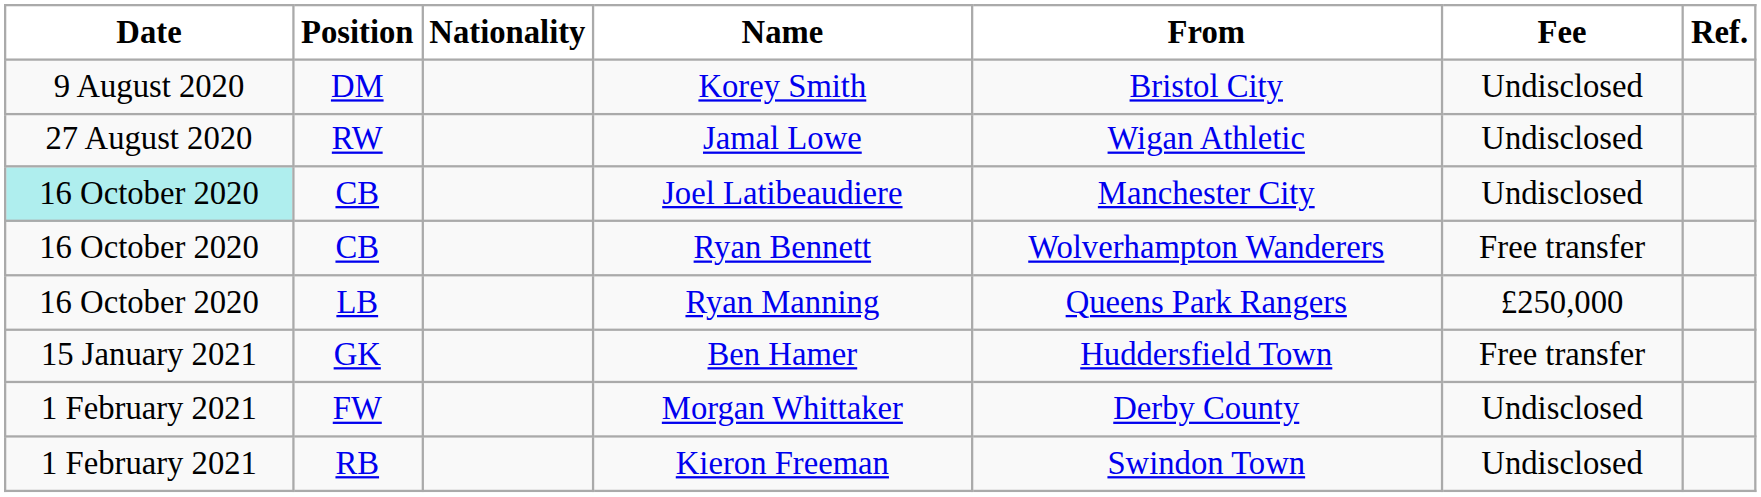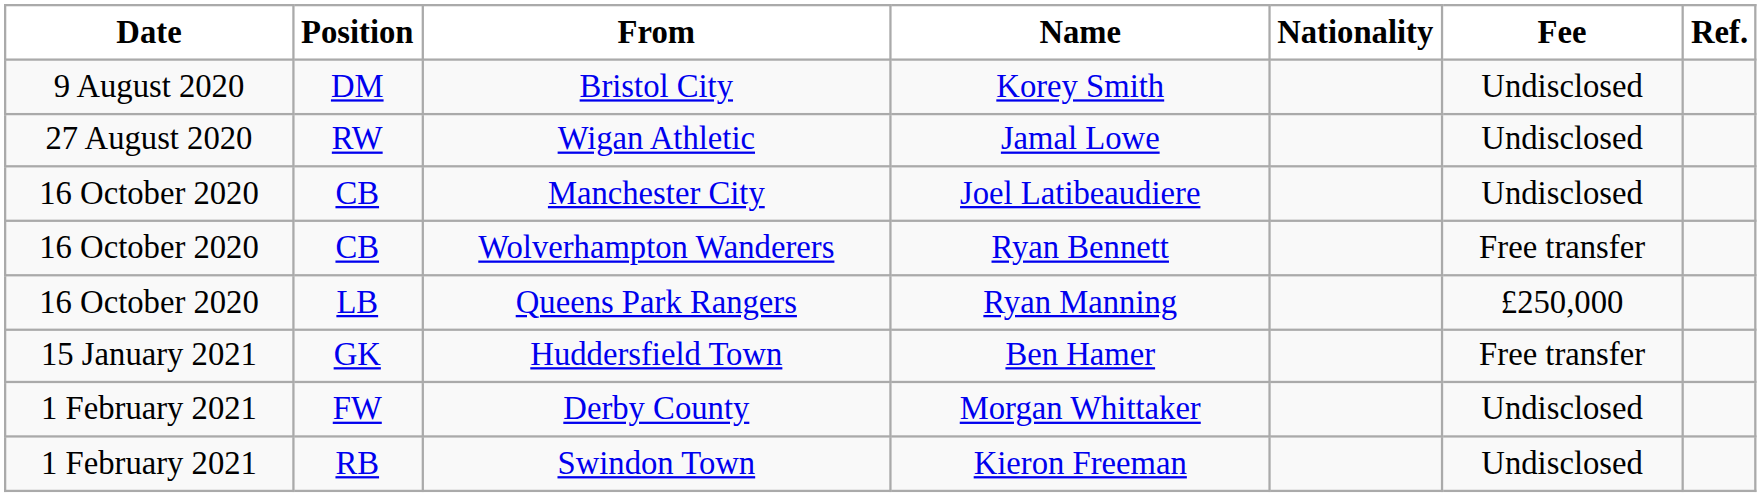columns swapped: (507, 31) <-> (1206, 31)
(149, 193) paleturquoise background -> (149, 193) no background
